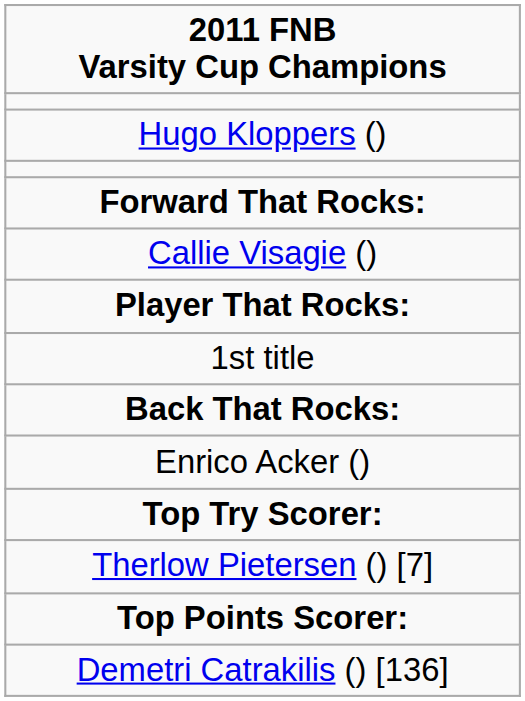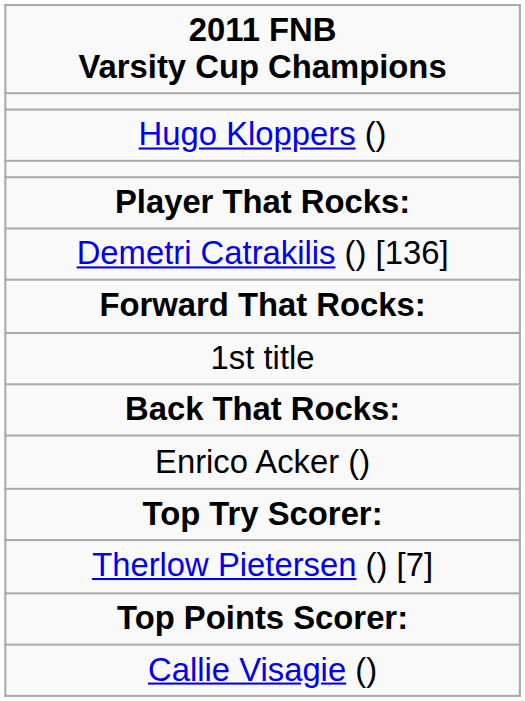(263, 201) Forward That Rocks: -> (263, 201) Player That Rocks:
(263, 253) Callie Visagie () -> (263, 253) Demetri Catrakilis () [136]
(263, 305) Player That Rocks: -> (263, 305) Forward That Rocks:
(263, 669) Demetri Catrakilis () [136] -> (263, 669) Callie Visagie ()
